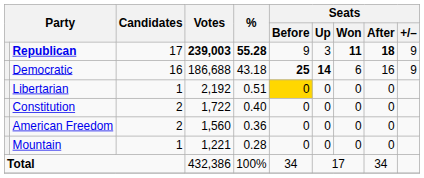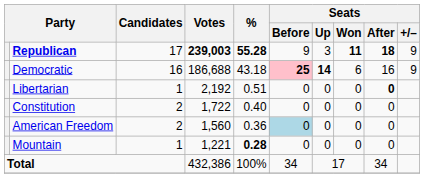(303, 70) no background -> (303, 70) pink background
(306, 88) gold background -> (306, 88) no background
(391, 88) normal -> (391, 88) bold
(306, 126) no background -> (306, 126) lightblue background
(255, 145) normal -> (255, 145) bold
